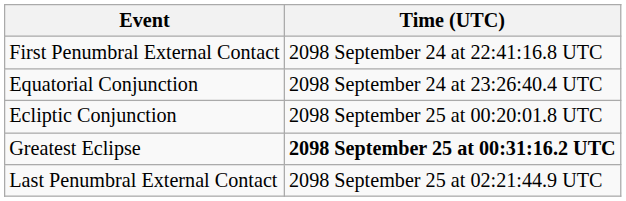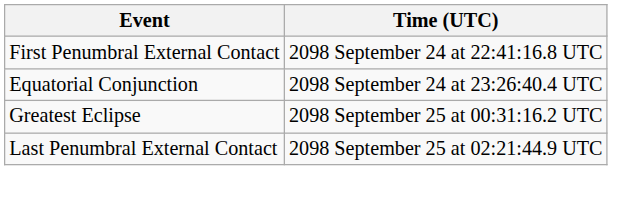- row: (93, 116)
(452, 148) bold -> (446, 116) normal
